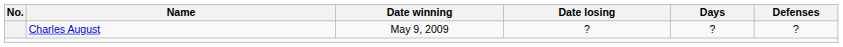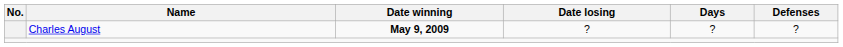(420, 29) normal -> (420, 29) bold
